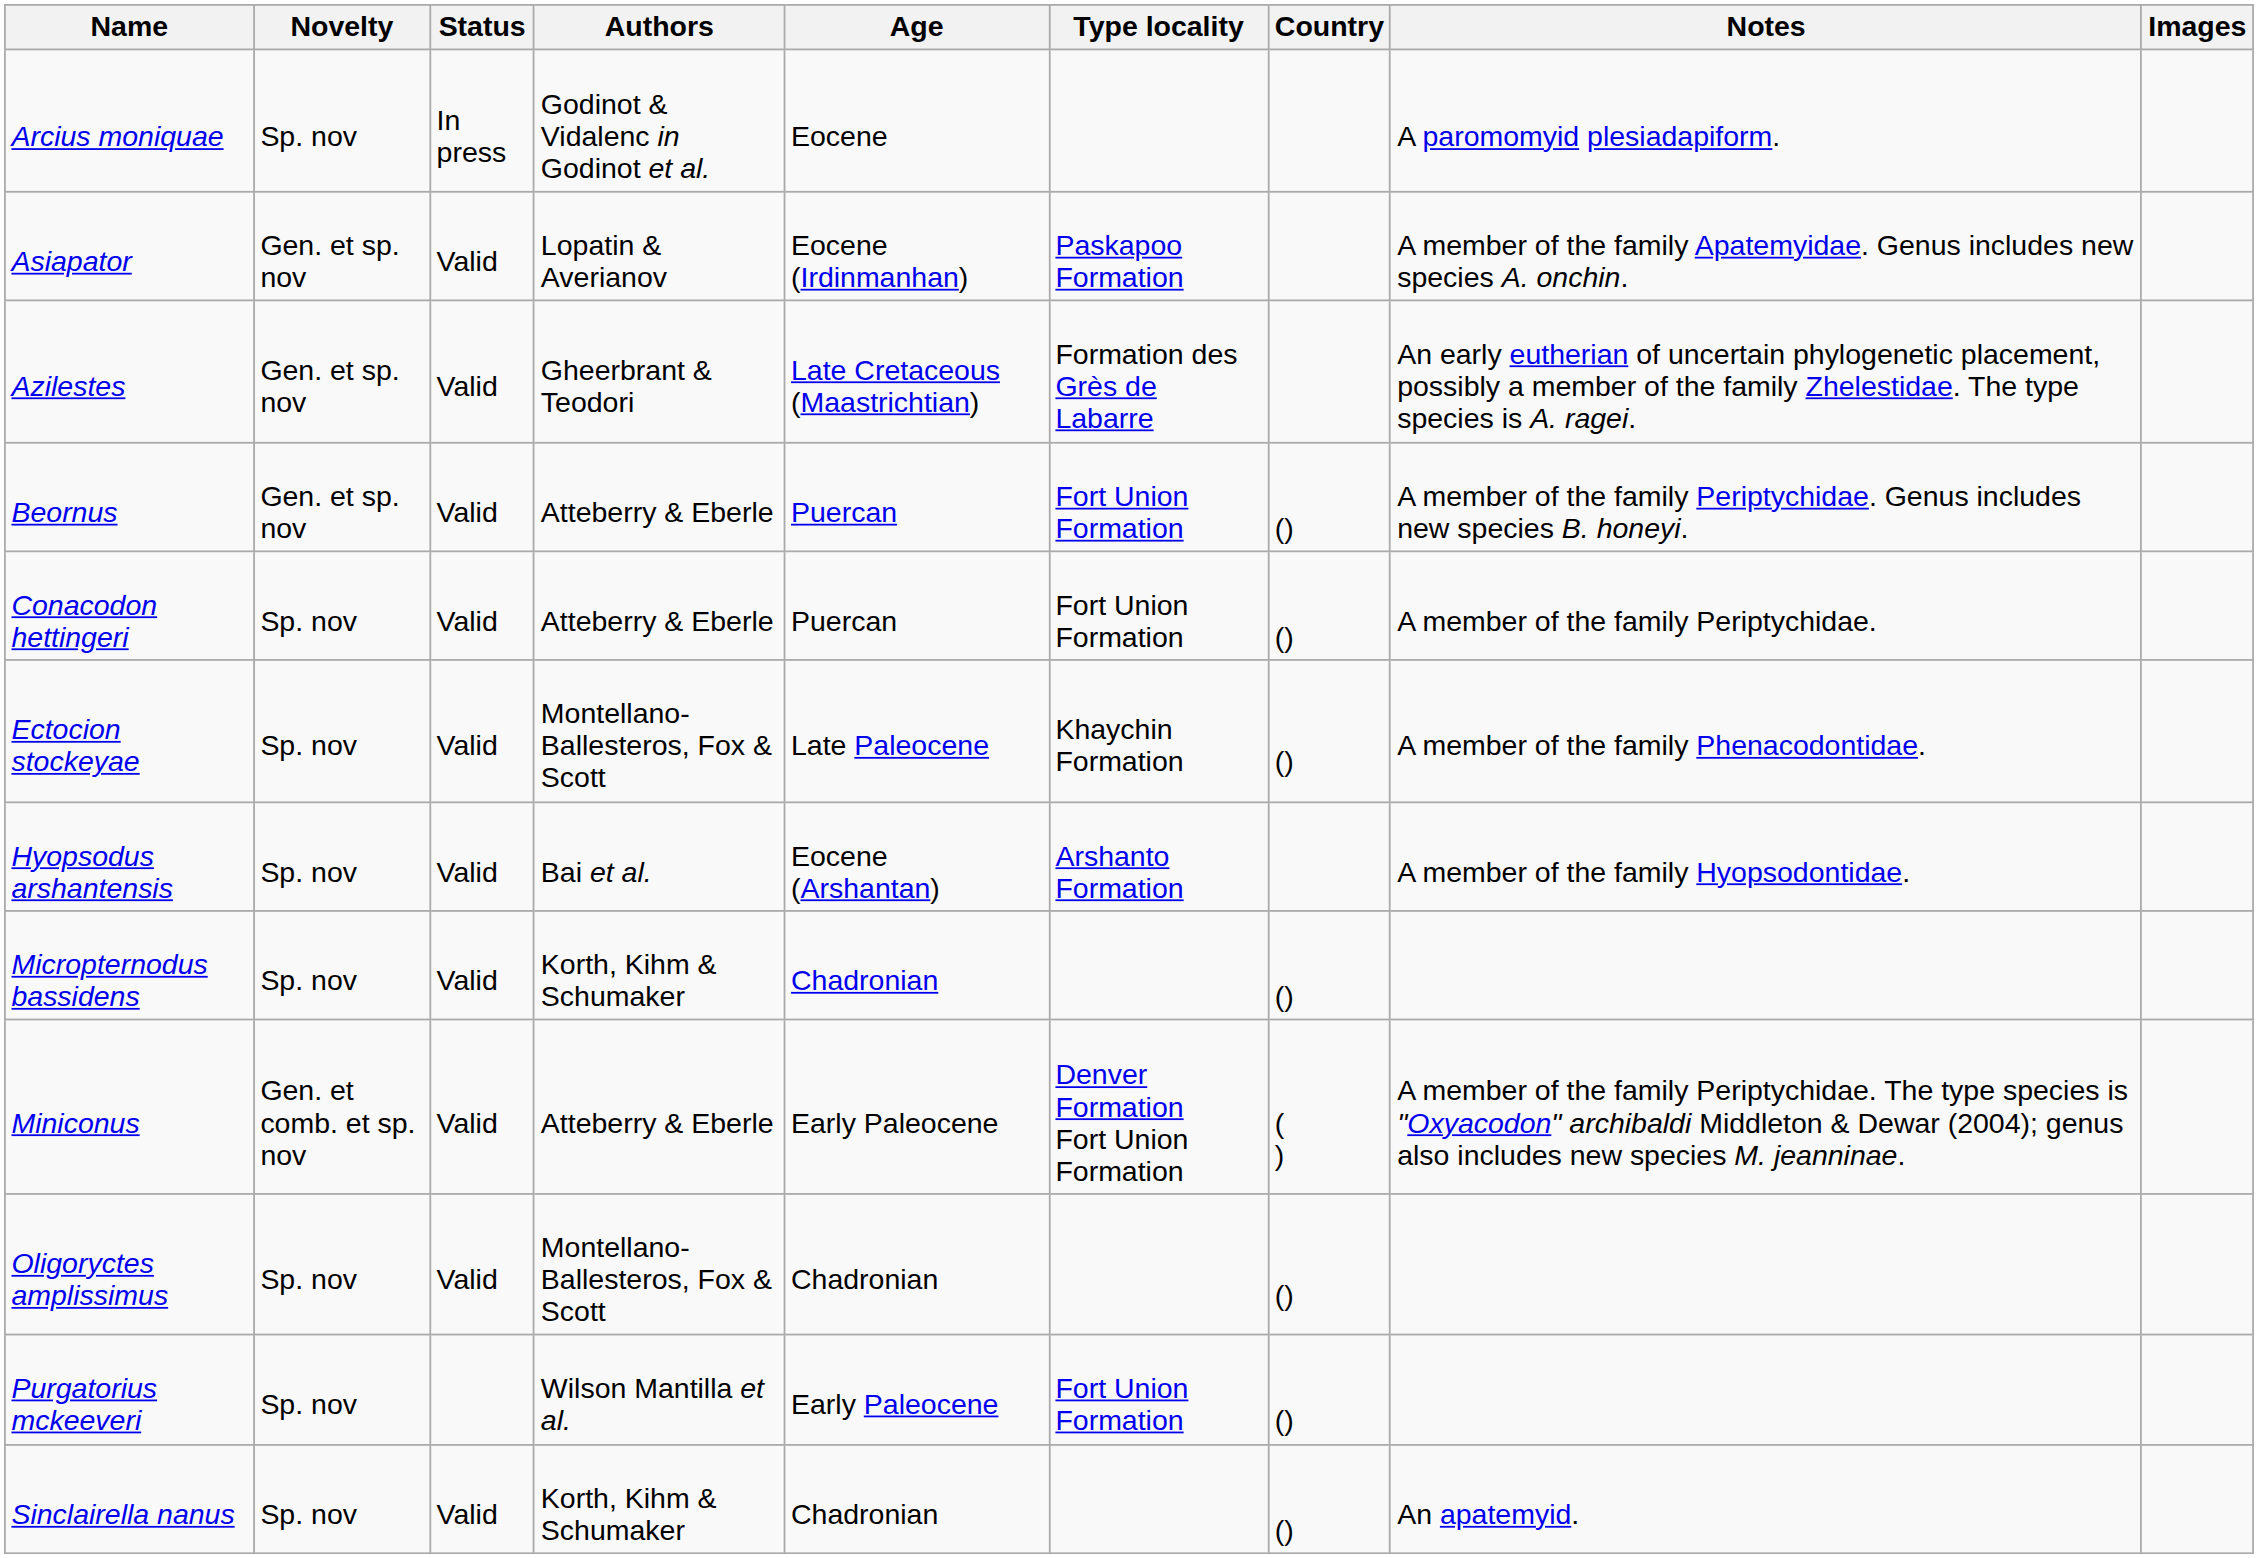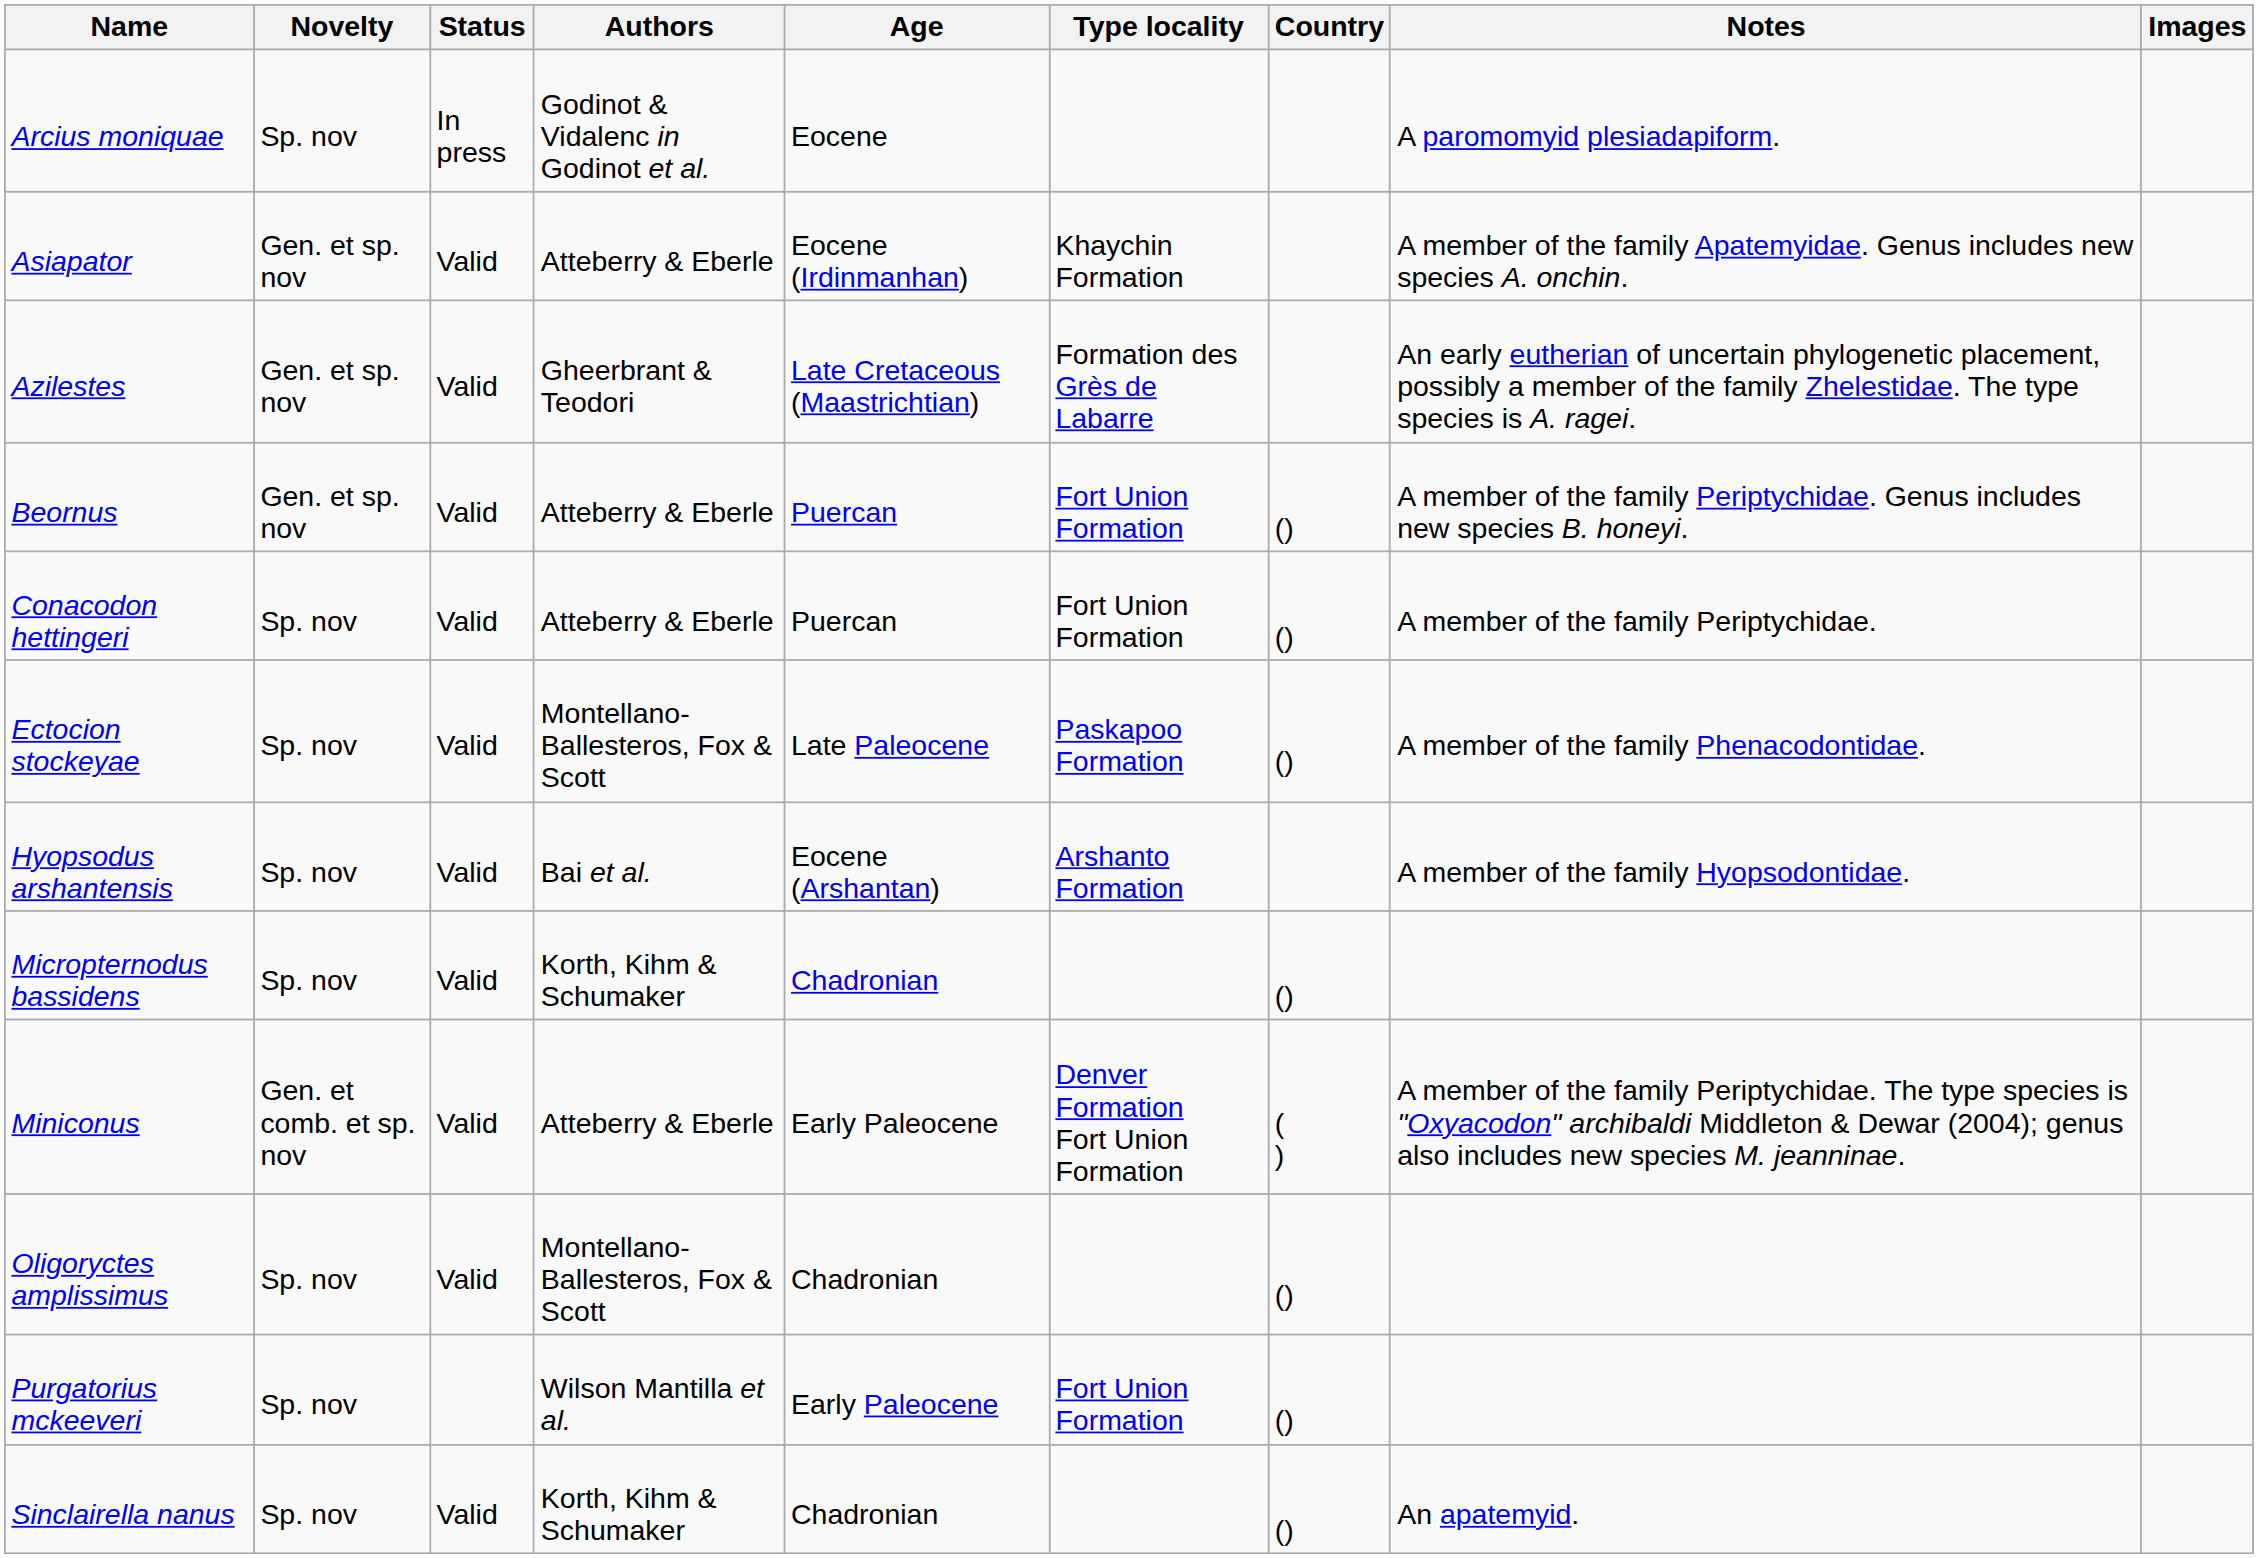(604, 261) Lopatin & Averianov -> (657, 261) Atteberry & Eberle
(1120, 261) Paskapoo Formation -> (1120, 261) Khaychin Formation
(1120, 746) Khaychin Formation -> (1120, 746) Paskapoo Formation
